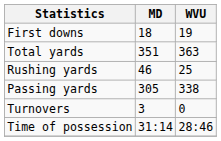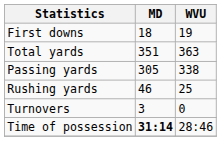rows swapped: (52, 70) <-> (52, 89)
(156, 127) normal -> (156, 127) bold
